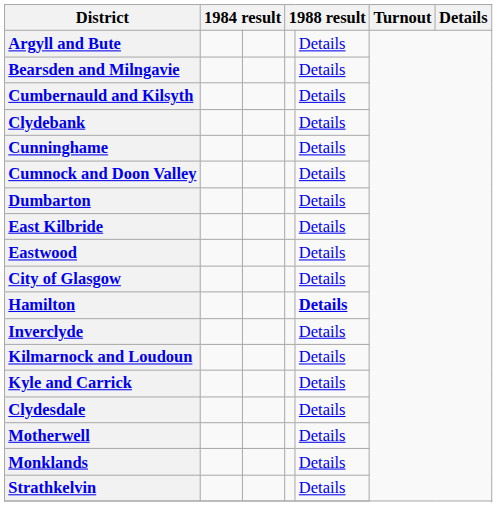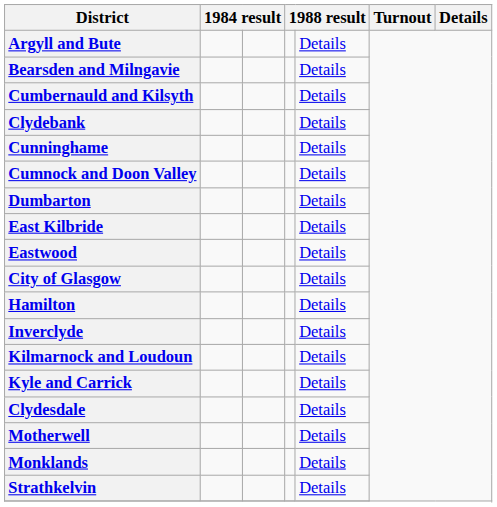(323, 305) bold -> (322, 305) normal
